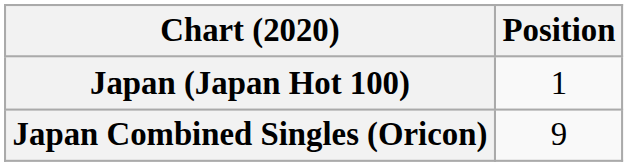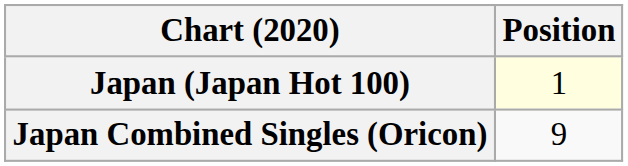(559, 82) no background -> (559, 82) lightyellow background
